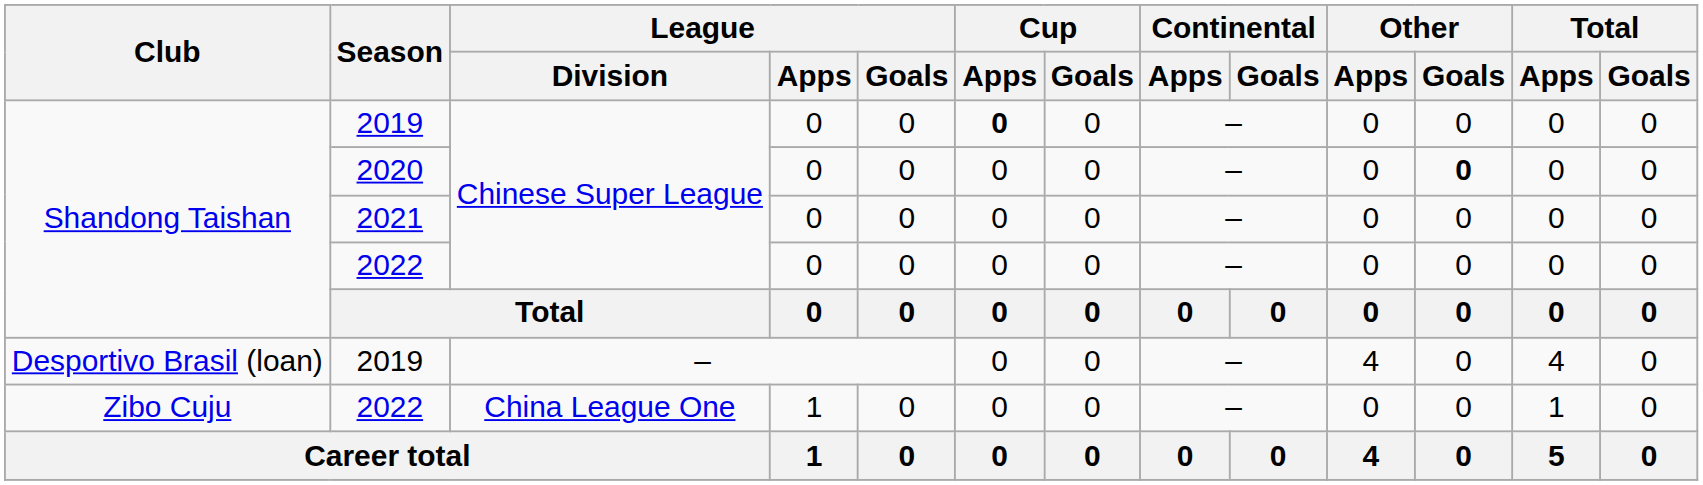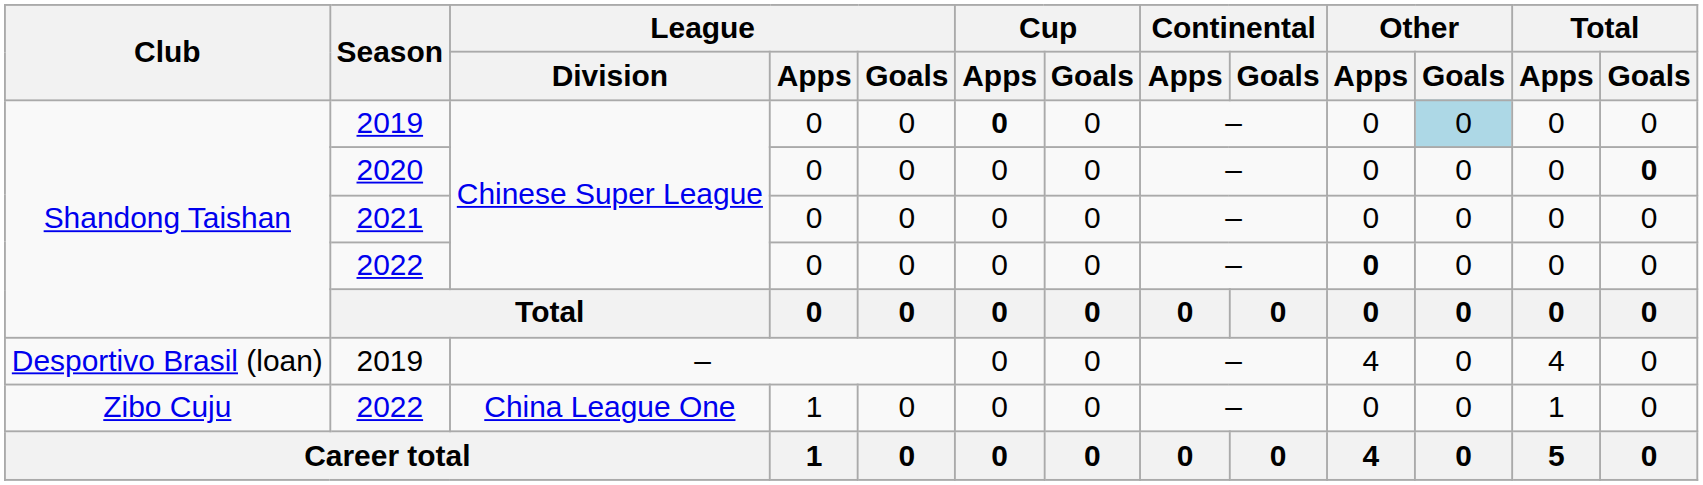(1464, 123) no background -> (1464, 123) lightblue background
(1464, 170) bold -> (1464, 170) normal
(1649, 170) normal -> (1649, 170) bold
(1371, 265) normal -> (1371, 265) bold
